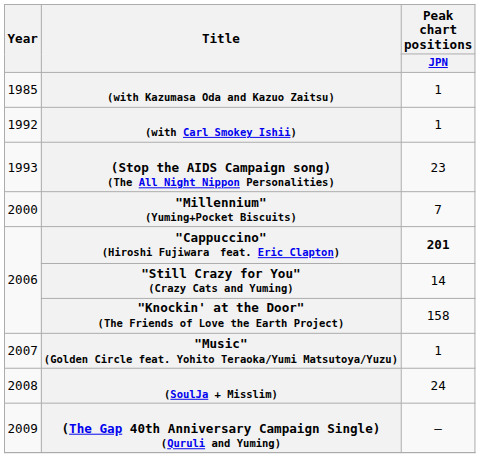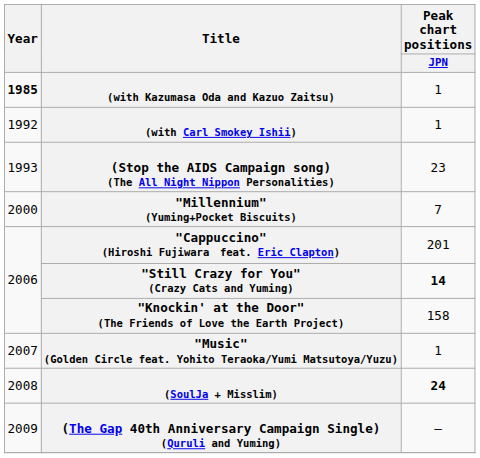(23, 90) normal -> (23, 90) bold
(438, 245) bold -> (438, 245) normal
(438, 281) normal -> (438, 281) bold
(438, 386) normal -> (438, 386) bold
